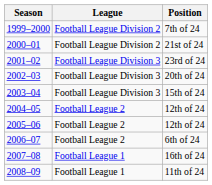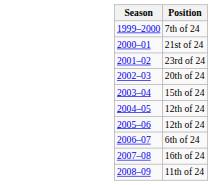- column: (107, 13)
